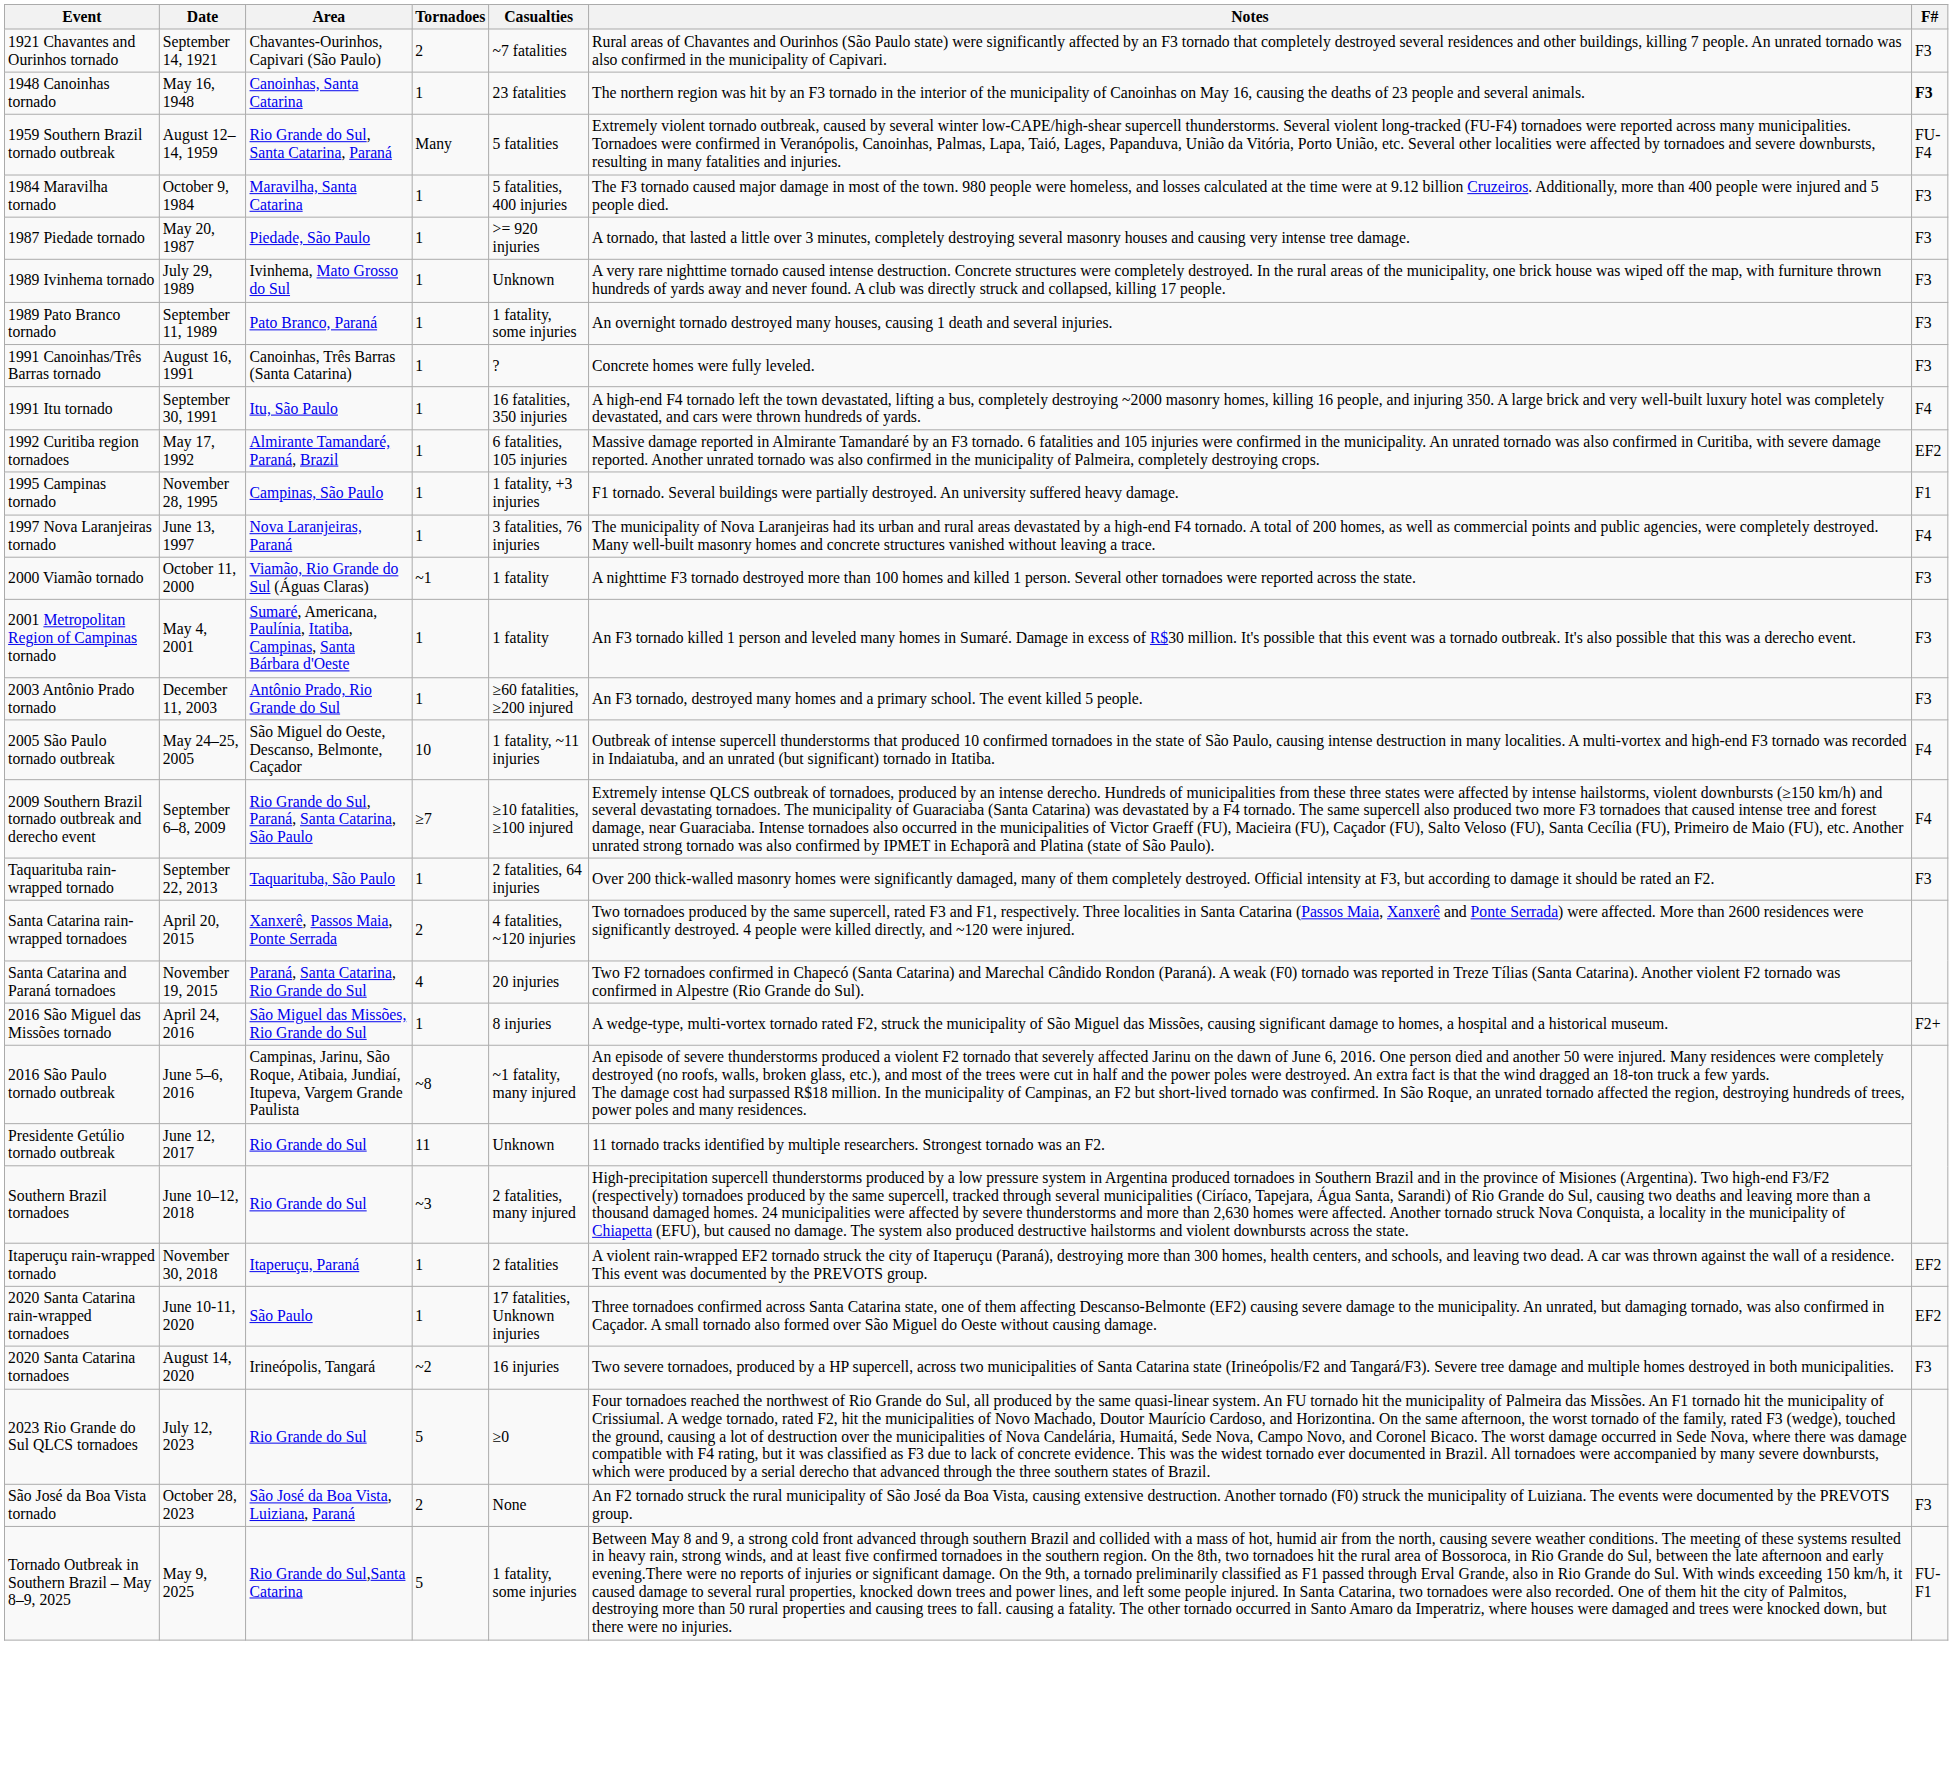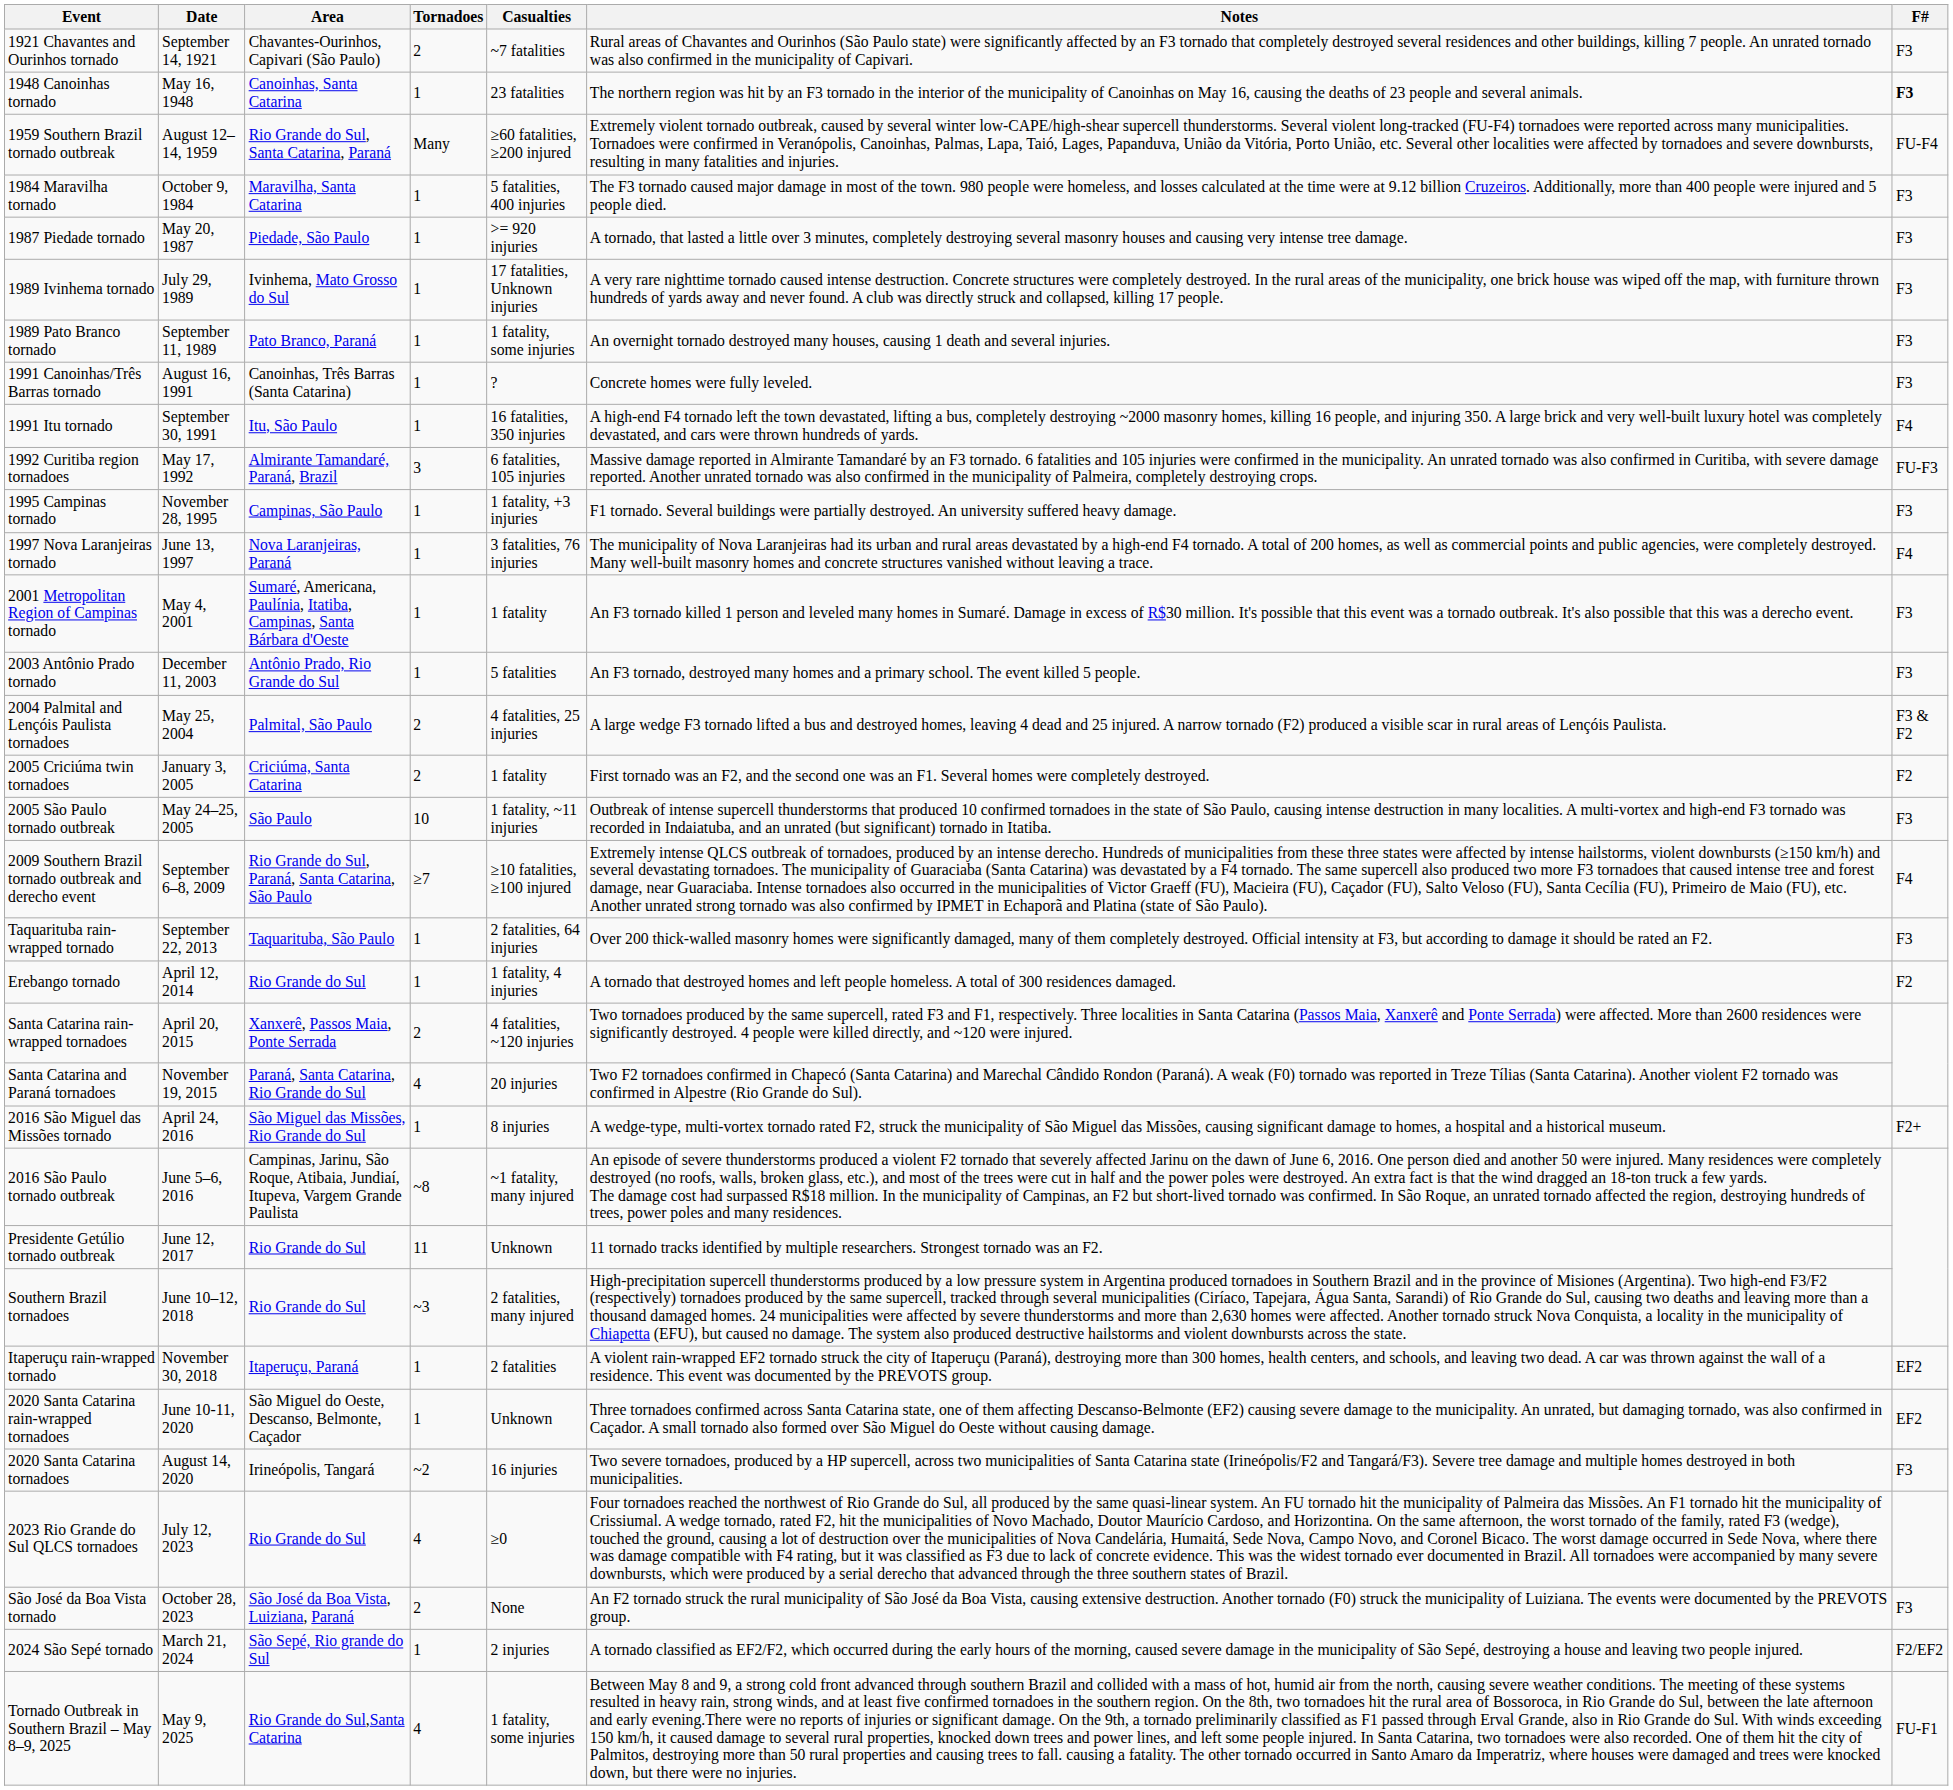(525, 144) 5 fatalities -> (534, 144) ≥60 fatalities, ≥200 injured
(523, 280) Unknown -> (529, 289) 17 fatalities, Unknown injuries
(419, 450) 1 -> (417, 468) 3
(1928, 450) EF2 -> (1917, 468) FU-F3
(1923, 493) F1 -> (1904, 510) F3
- row: (76, 578)
(536, 698) ≥60 fatalities, ≥200 injured -> (523, 673) 5 fatalities
+ row: (65, 725)
+ row: (71, 776)
(317, 749) São Miguel do Oeste, Descanso, Belmonte, Caçador -> (280, 818) São Paulo
(1923, 749) F4 -> (1904, 818) F3
+ row: (64, 981)
(281, 1316) São Paulo -> (317, 1418) São Miguel do Oeste, Descanso, Belmonte, Caçador
(531, 1316) 17 fatalities, Unknown injuries -> (522, 1418) Unknown
(419, 1436) 5 -> (417, 1539) 4
+ row: (81, 1650)
(419, 1583) 5 -> (417, 1728) 4
